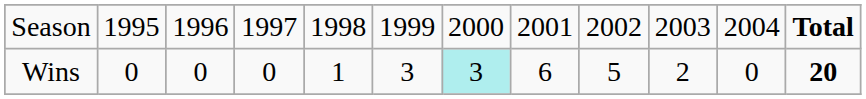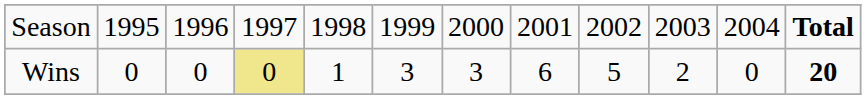(269, 71) no background -> (269, 71) khaki background
(476, 71) paleturquoise background -> (476, 71) no background
